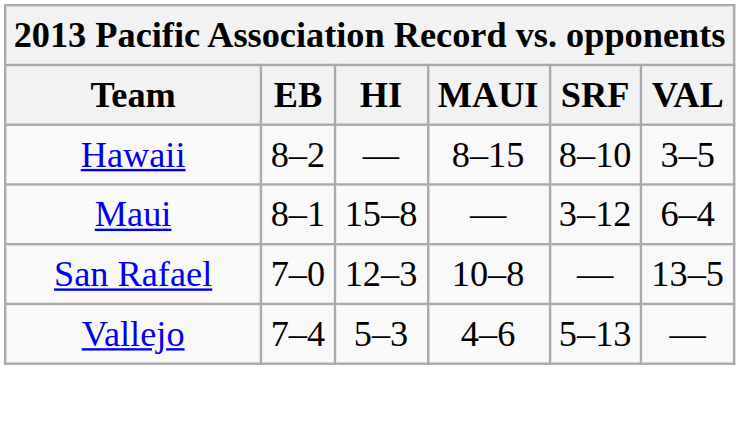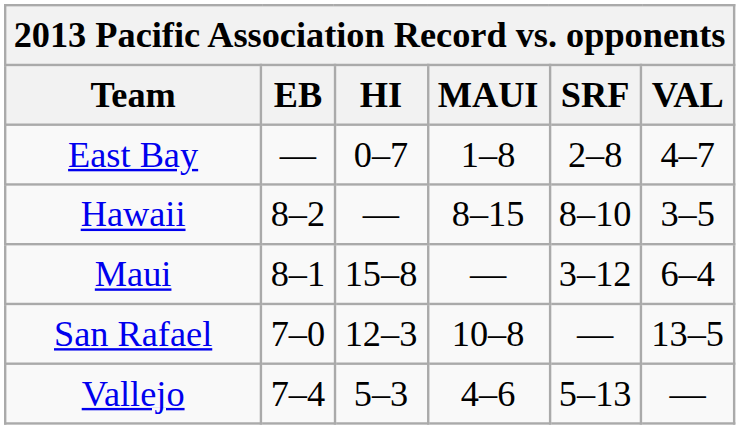+ row: (133, 154)
